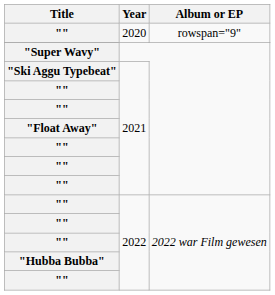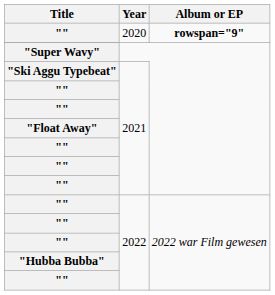(209, 33) normal -> (209, 33) bold
